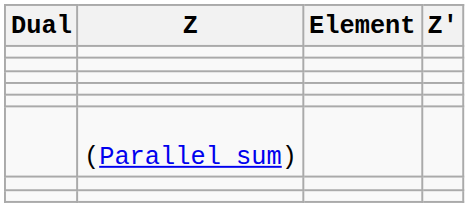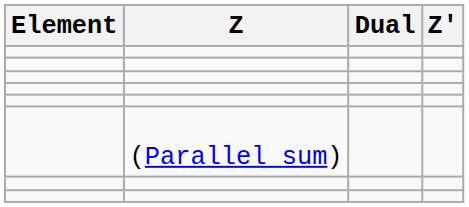columns swapped: (362, 26) <-> (41, 26)
